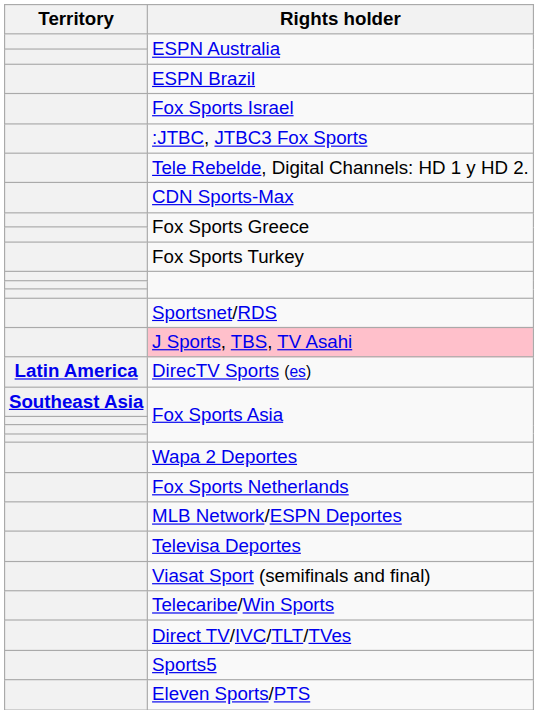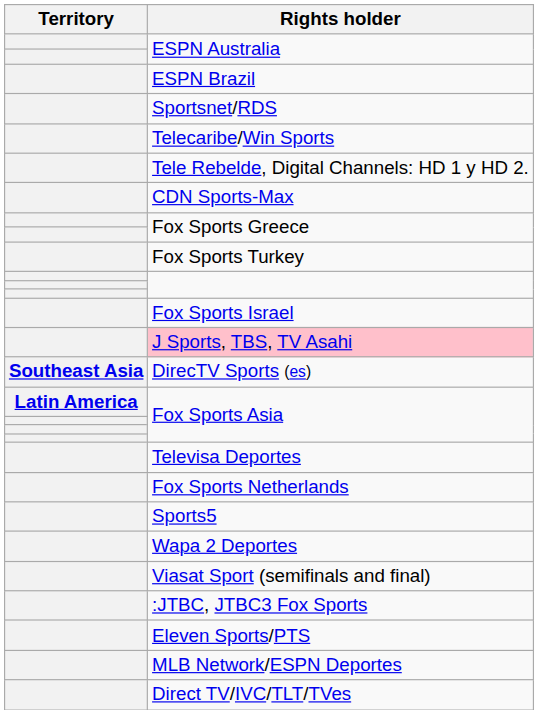(223, 108) Fox Sports Israel -> (215, 108) Sportsnet/RDS
(260, 138) :JTBC, JTBC3 Fox Sports -> (243, 138) Telecaribe/Win Sports
(215, 312) Sportsnet/RDS -> (223, 312) Fox Sports Israel
(76, 371) Latin America -> (76, 371) Southeast Asia
(76, 401) Southeast Asia -> (76, 401) Latin America
(225, 457) Wapa 2 Deportes -> (226, 457) Televisa Deportes
(277, 516) MLB Network/ESPN Deportes -> (184, 516) Sports5
(226, 546) Televisa Deportes -> (225, 546) Wapa 2 Deportes
(243, 605) Telecaribe/Win Sports -> (260, 605) :JTBC, JTBC3 Fox Sports
(252, 635) Direct TV/IVC/TLT/TVes -> (231, 635) Eleven Sports/PTS
(184, 664) Sports5 -> (277, 664) MLB Network/ESPN Deportes
(231, 694) Eleven Sports/PTS -> (252, 694) Direct TV/IVC/TLT/TVes
